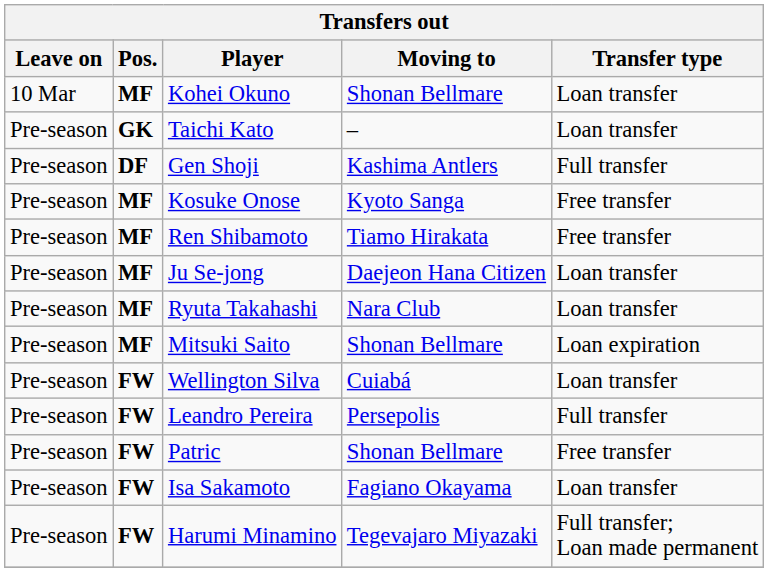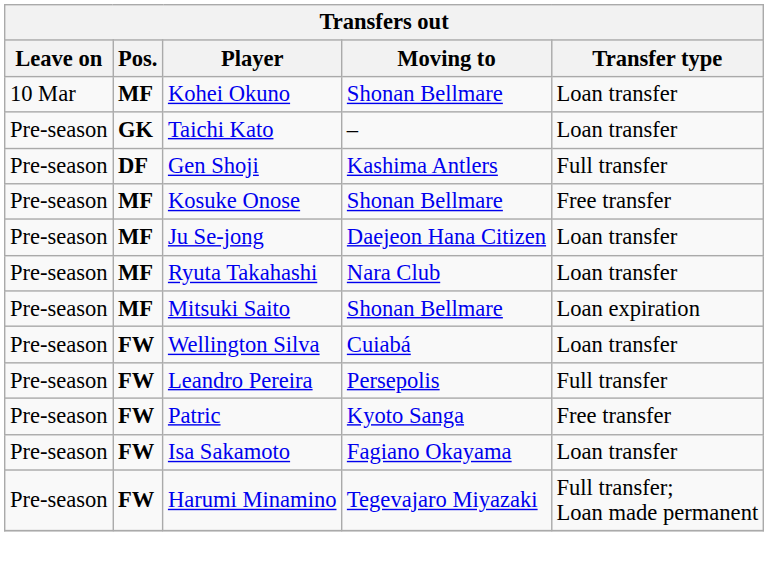(405, 201) Kyoto Sanga -> (425, 201) Shonan Bellmare
- row: (238, 237)
(425, 451) Shonan Bellmare -> (405, 415) Kyoto Sanga
